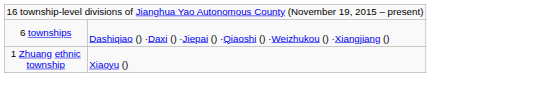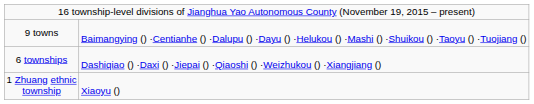+ row: (42, 33)
